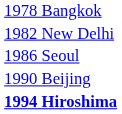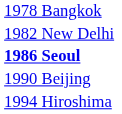(42, 56) normal -> (42, 56) bold
(61, 101) bold -> (58, 101) normal
